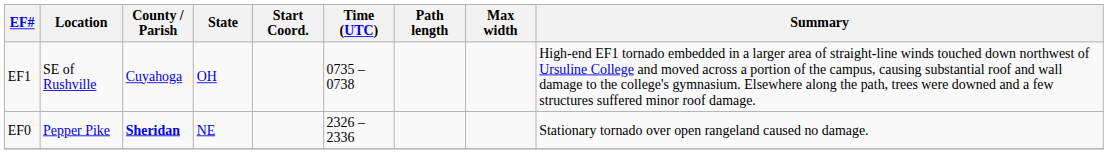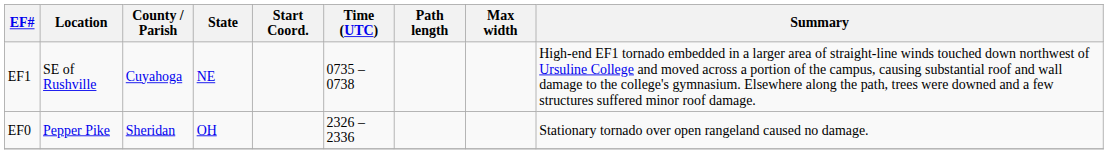(207, 76) OH -> (206, 76) NE
(153, 130) bold -> (151, 130) normal
(206, 130) NE -> (207, 130) OH
